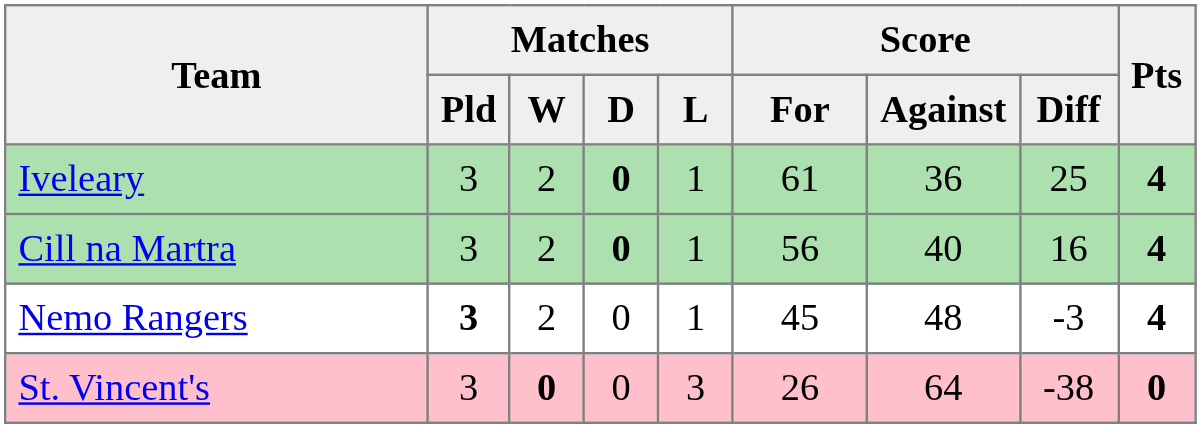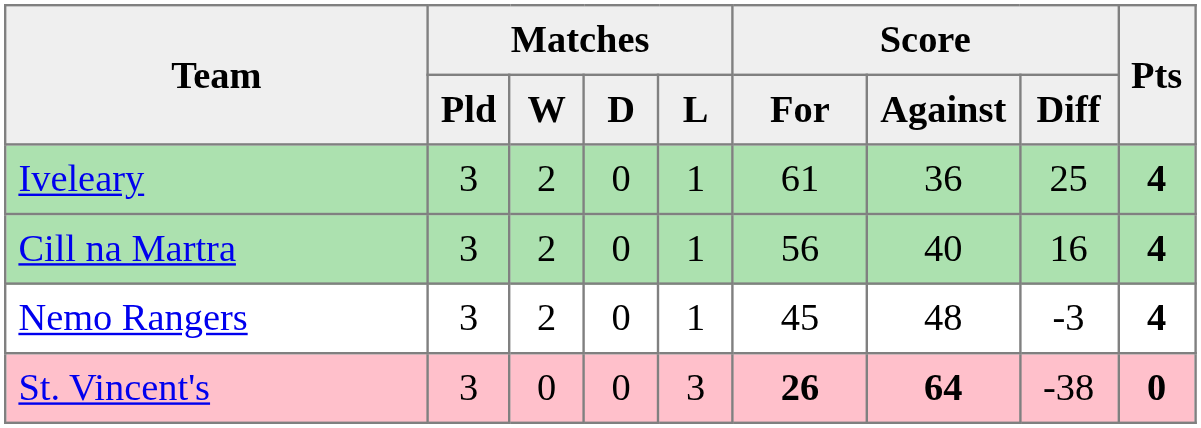(621, 178) bold -> (621, 178) normal
(621, 248) bold -> (621, 248) normal
(469, 317) bold -> (469, 317) normal
(547, 387) bold -> (547, 387) normal
(800, 387) normal -> (800, 387) bold
(943, 387) normal -> (943, 387) bold
